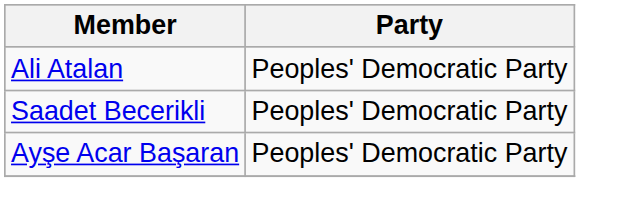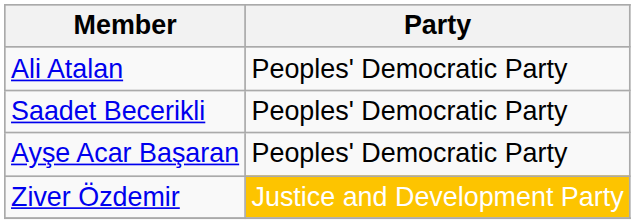+ row: (95, 196)
